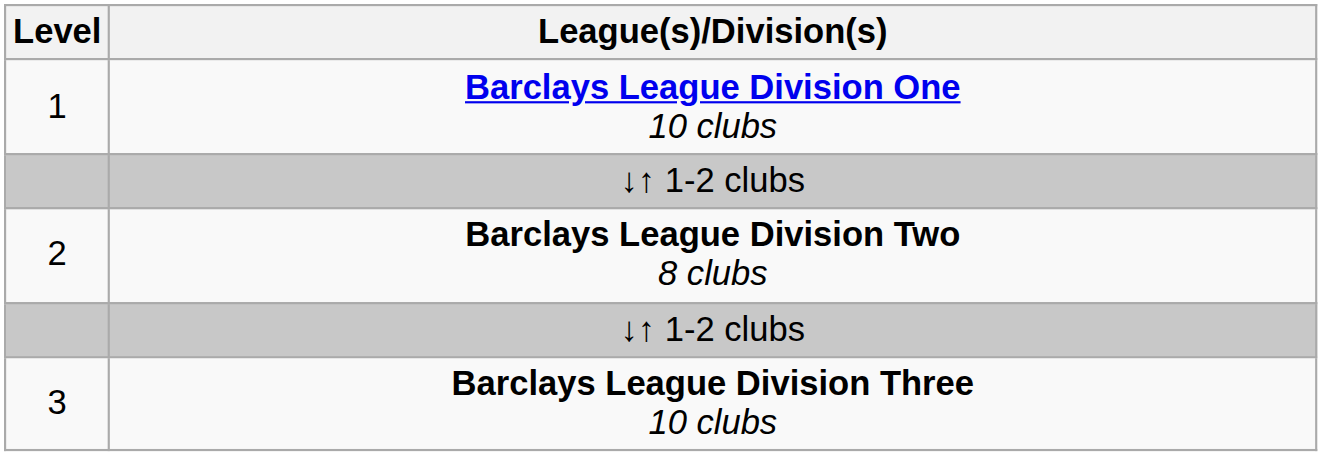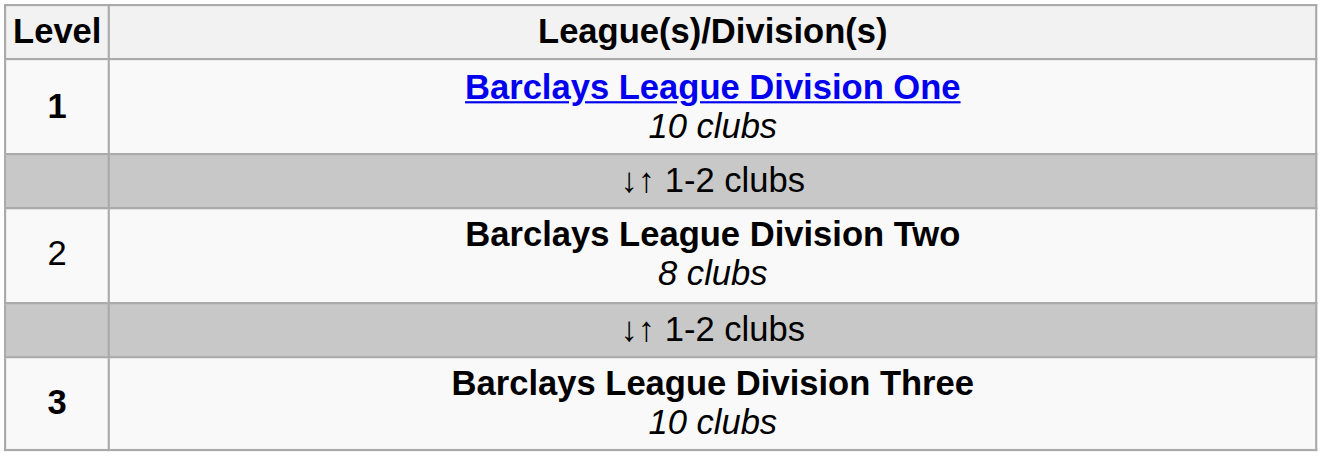(57, 106) normal -> (57, 106) bold
(57, 403) normal -> (57, 403) bold
